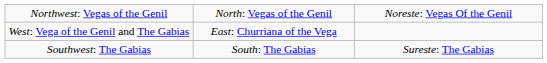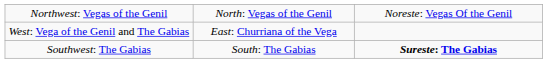(448, 49) normal -> (448, 49) bold
